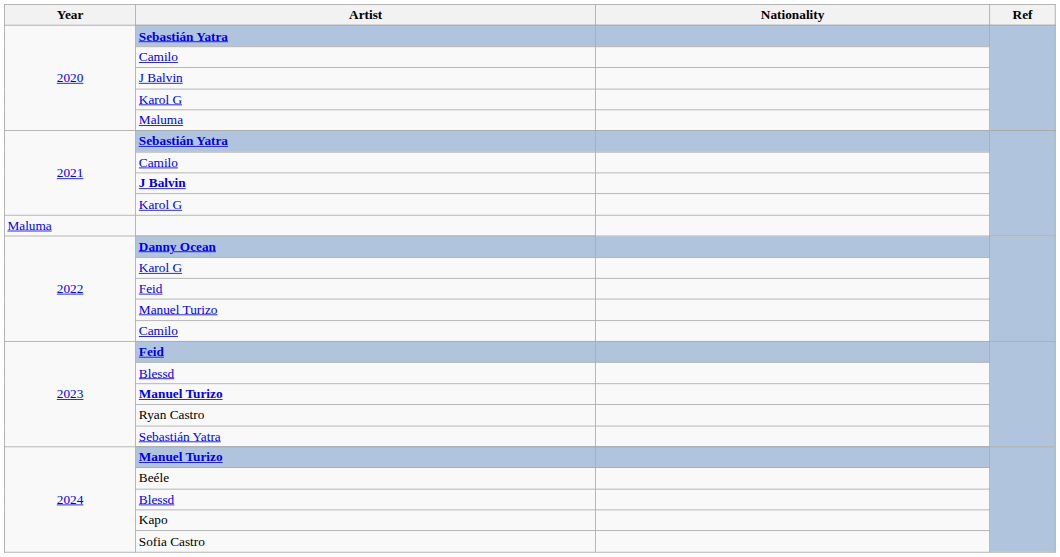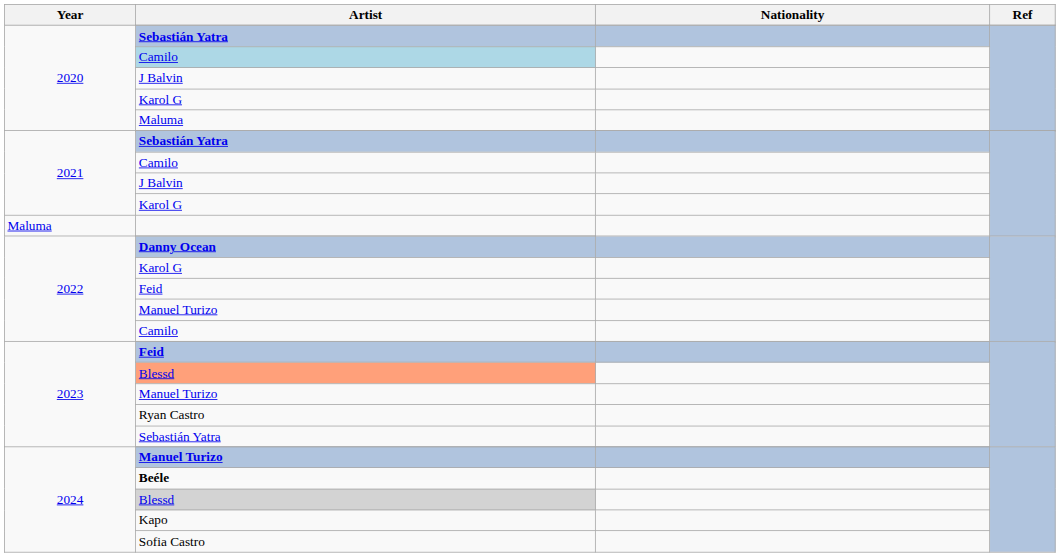(158, 57) no background -> (158, 57) lightblue background
(162, 183) bold -> (161, 183) normal
(157, 373) no background -> (157, 373) lightsalmon background
(181, 394) bold -> (178, 394) normal
(154, 478) normal -> (154, 478) bold
(157, 499) no background -> (157, 499) lightgrey background
